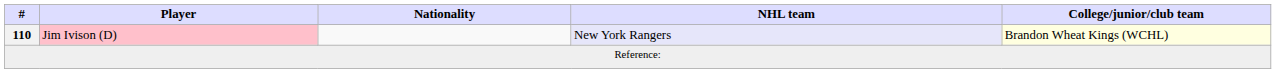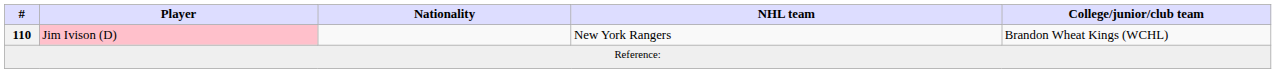(623, 34) lavender background -> (623, 34) no background
(1086, 34) lightyellow background -> (1086, 34) no background
